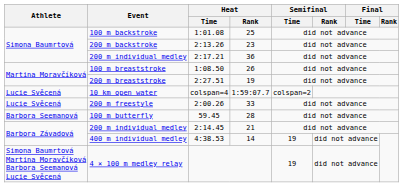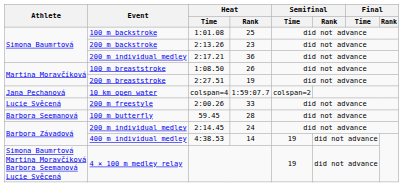(33, 92) Lucie Svěcená -> (36, 92) Jana Pechanová
(251, 127) 21 -> (251, 127) 24
